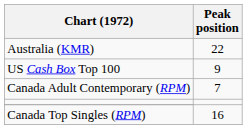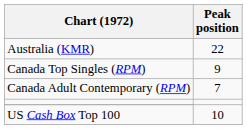(64, 68) US Cash Box Top 100 -> (76, 68) Canada Top Singles (RPM)
(76, 114) Canada Top Singles (RPM) -> (64, 114) US Cash Box Top 100
(217, 114) 16 -> (217, 114) 10
